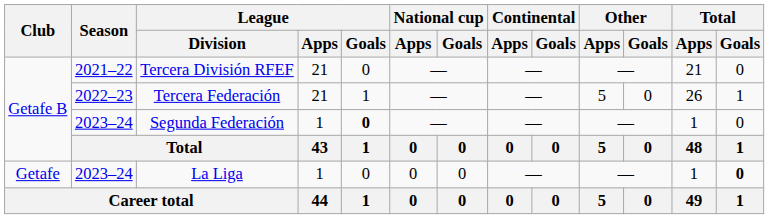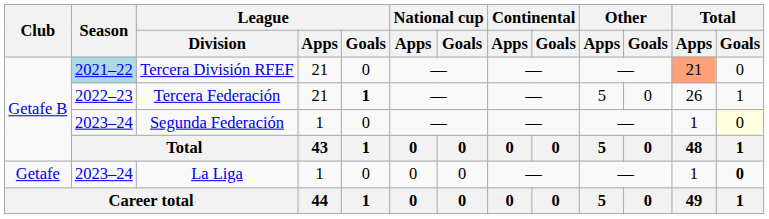(104, 69) no background -> (104, 69) lightblue background
(694, 69) no background -> (694, 69) lightsalmon background
(366, 95) normal -> (366, 95) bold
(366, 122) bold -> (366, 122) normal
(740, 122) no background -> (740, 122) lightyellow background
